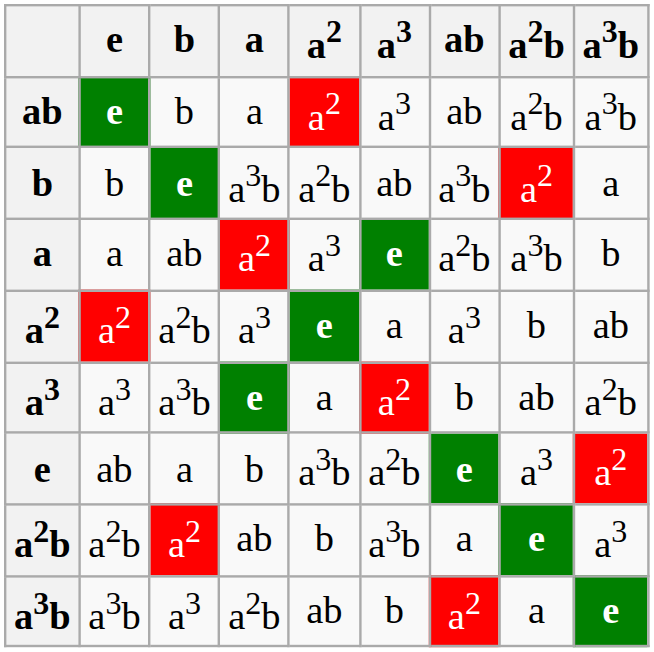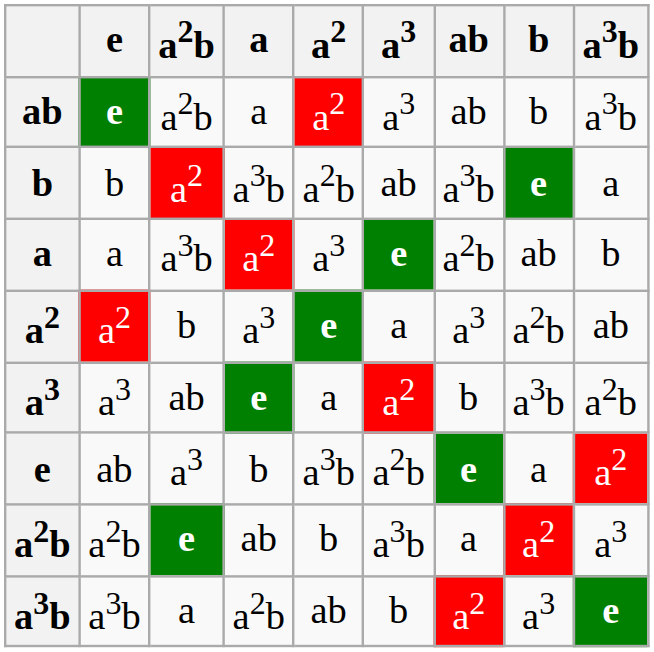columns swapped: (184, 40) <-> (536, 40)
